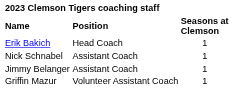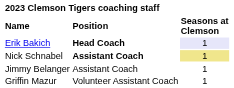(98, 43) normal -> (99, 43) bold
(205, 43) no background -> (205, 43) lavender background
(105, 56) normal -> (108, 56) bold
(205, 56) no background -> (205, 56) khaki background
